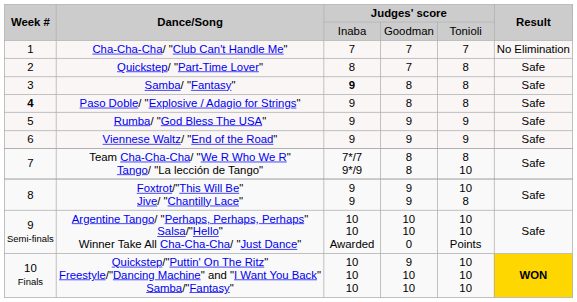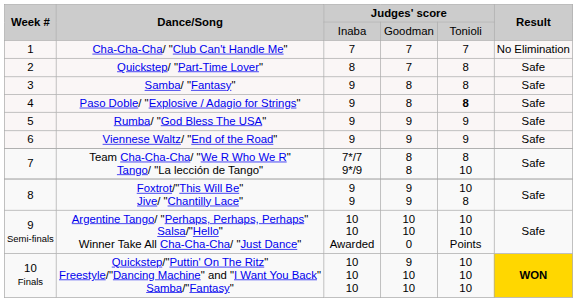(352, 85) bold -> (352, 85) normal
(30, 103) bold -> (30, 103) normal
(466, 103) normal -> (466, 103) bold
